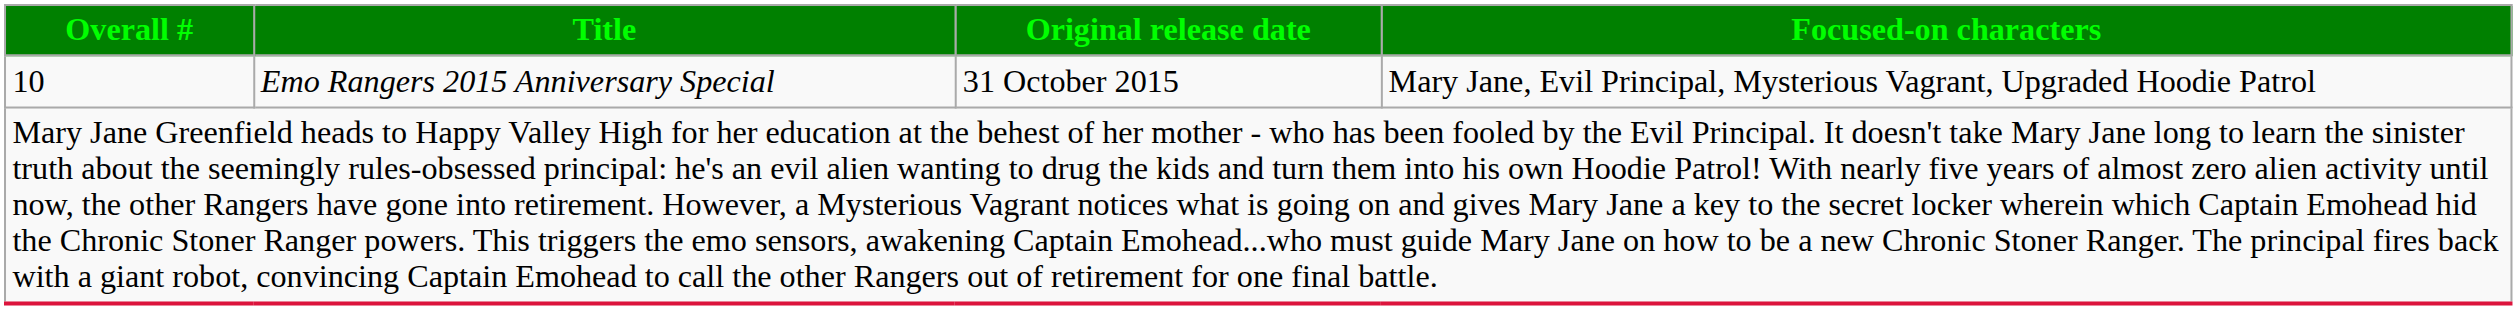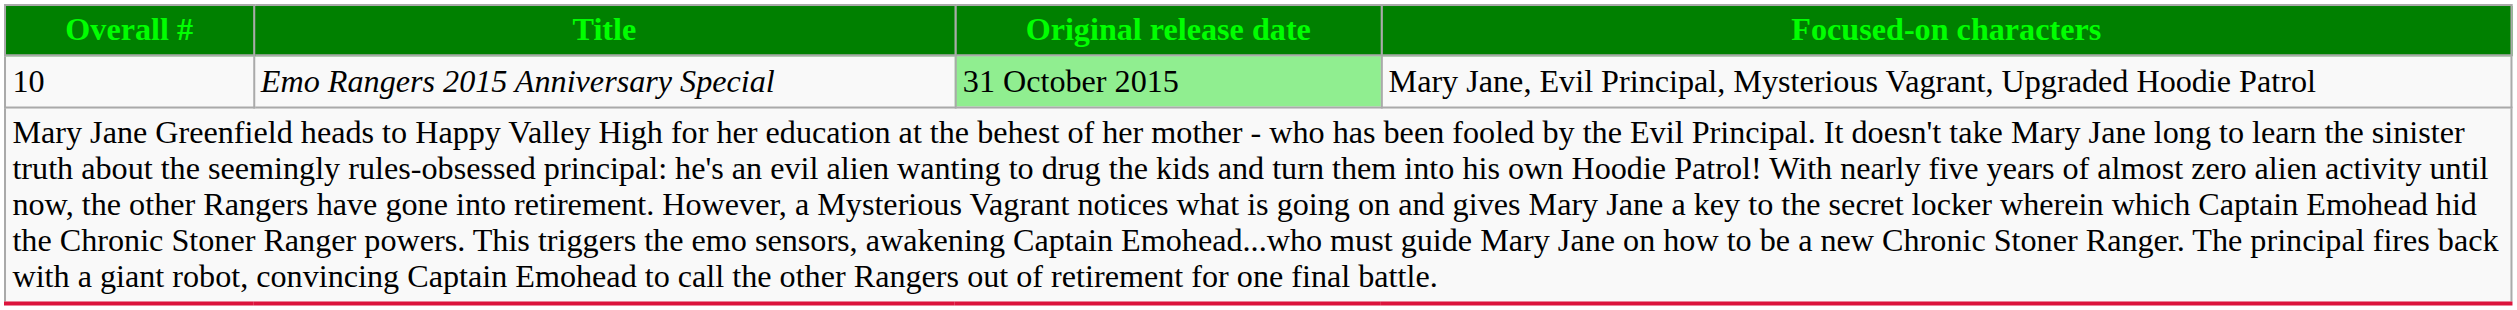(1071, 81) no background -> (1071, 81) lightgreen background
